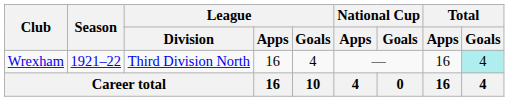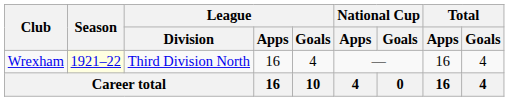(96, 61) no background -> (96, 61) lightyellow background
(483, 61) paleturquoise background -> (483, 61) no background
